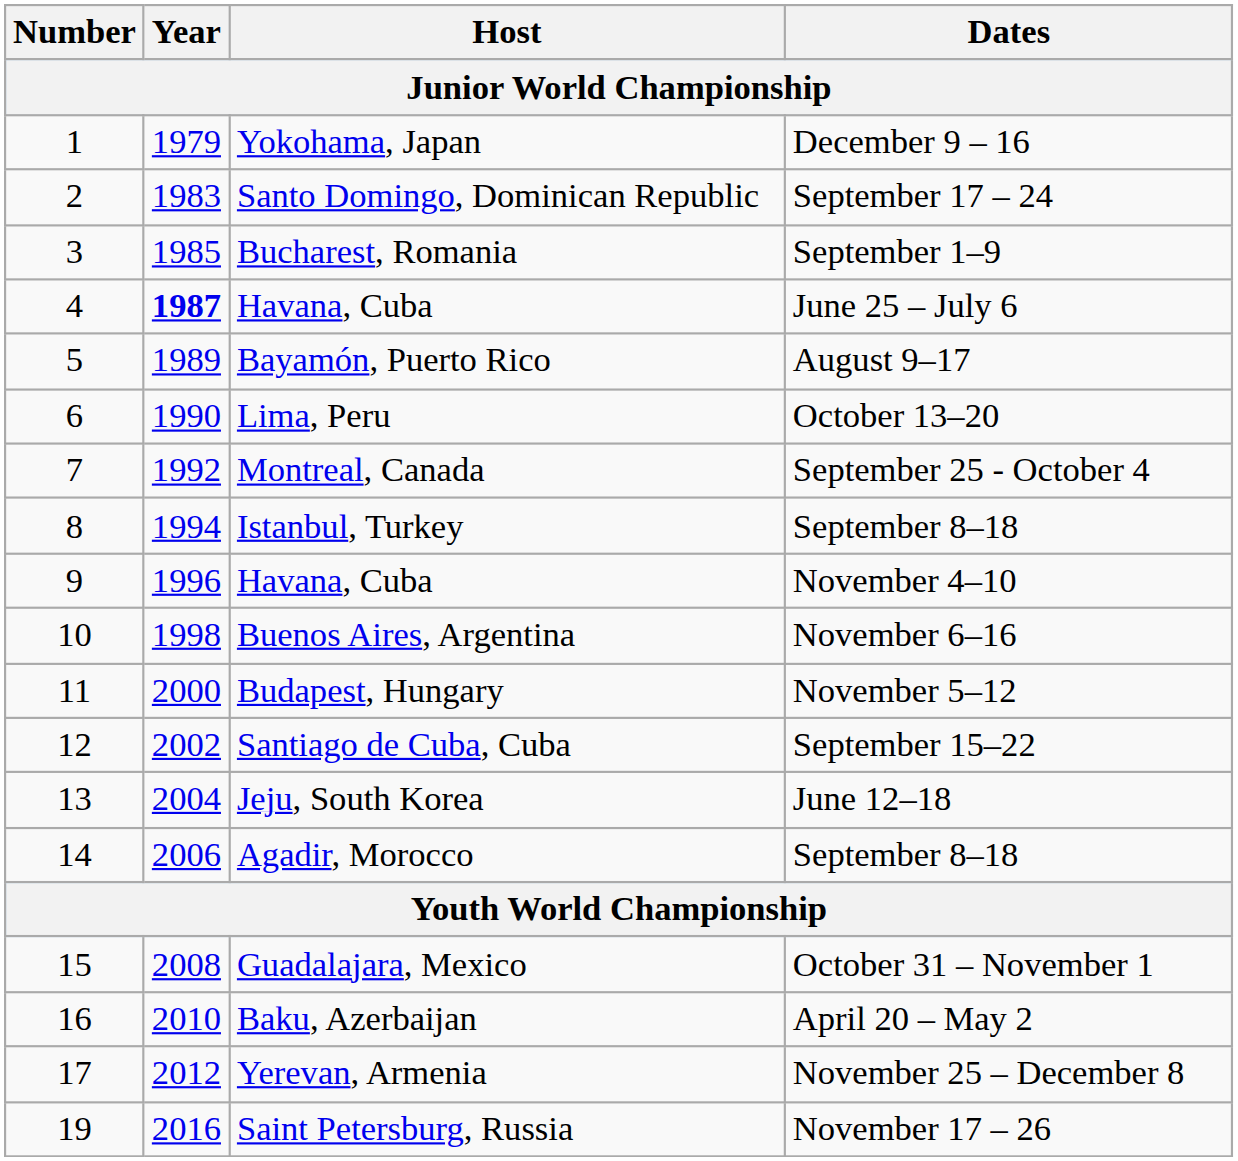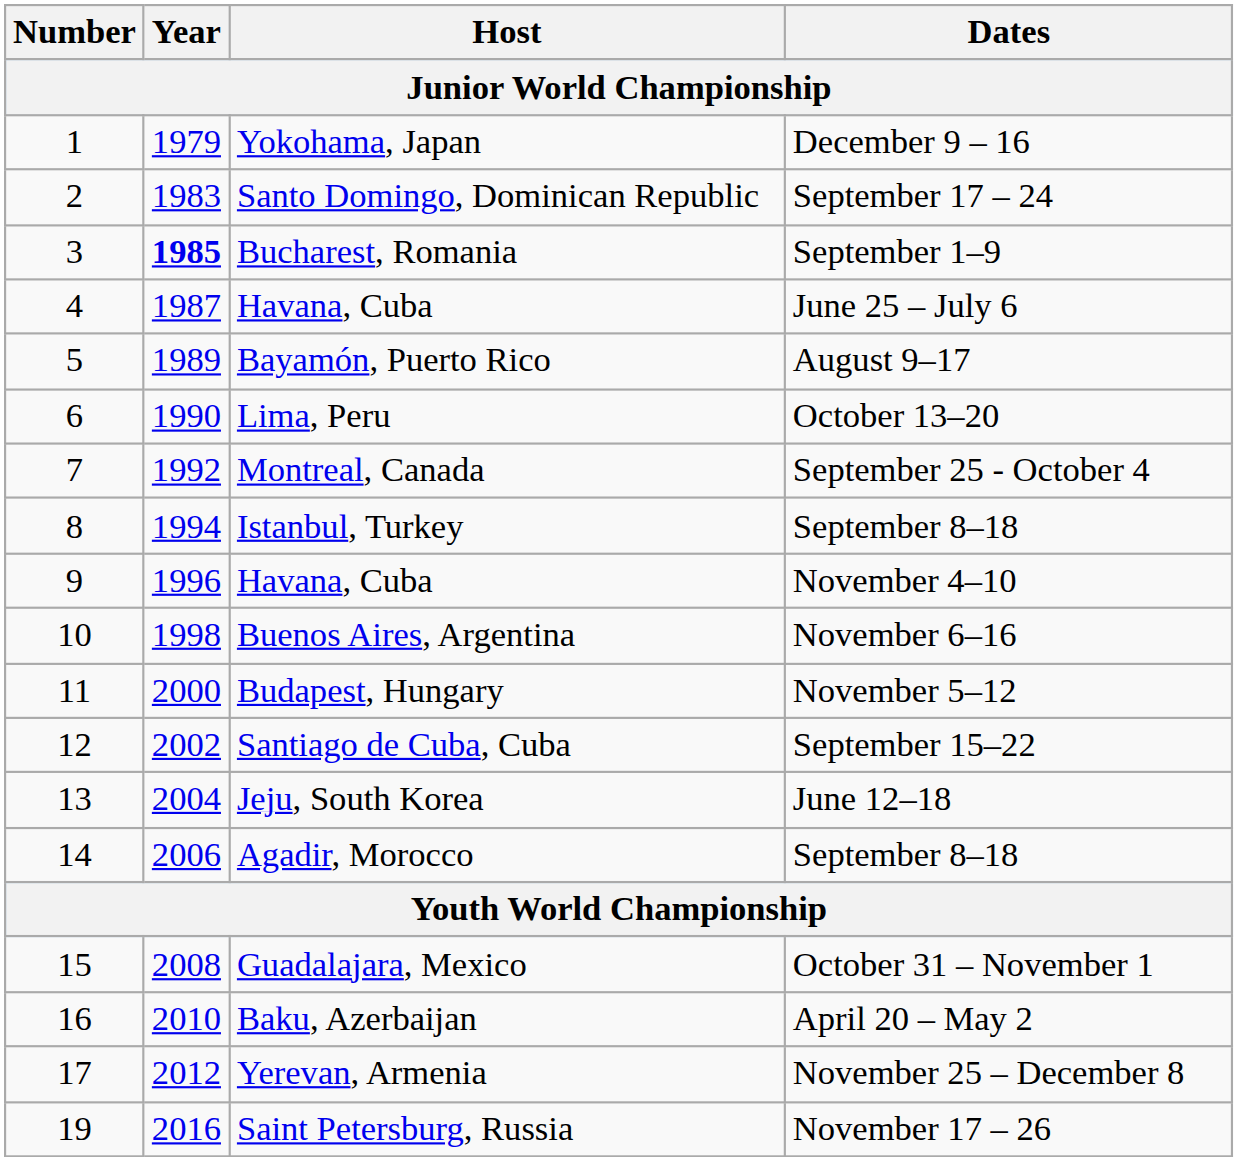(186, 251) normal -> (186, 251) bold
(186, 305) bold -> (186, 305) normal
